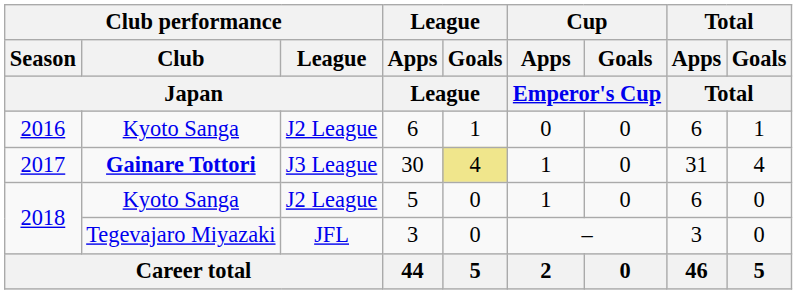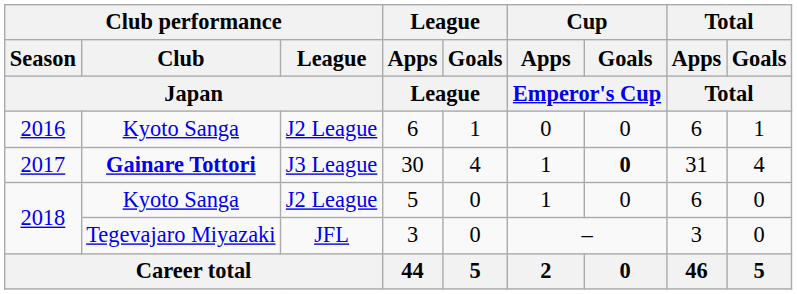(475, 164) khaki background -> (475, 164) no background
(625, 164) normal -> (625, 164) bold
